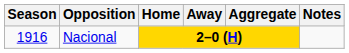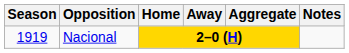(32, 37) 1916 -> (32, 37) 1919
